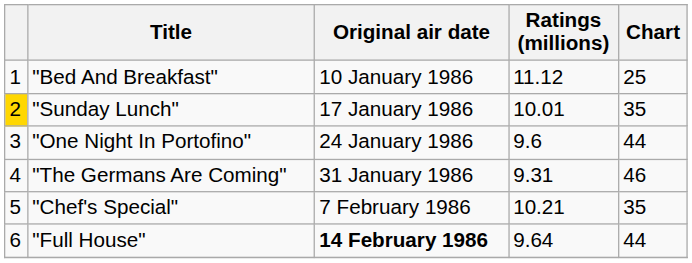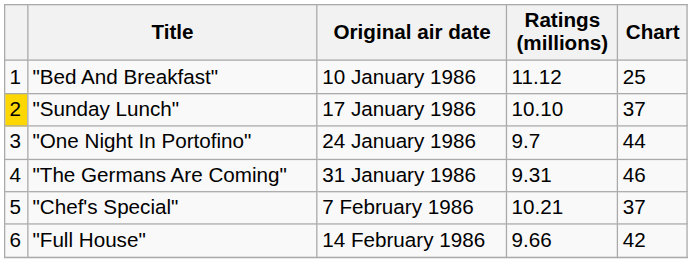(539, 109) 10.01 -> (537, 109) 10.10
(635, 109) 35 -> (634, 109) 37
(528, 142) 9.6 -> (526, 142) 9.7
(635, 207) 35 -> (634, 207) 37
(404, 240) bold -> (404, 240) normal
(533, 240) 9.64 -> (532, 240) 9.66
(635, 240) 44 -> (634, 240) 42
